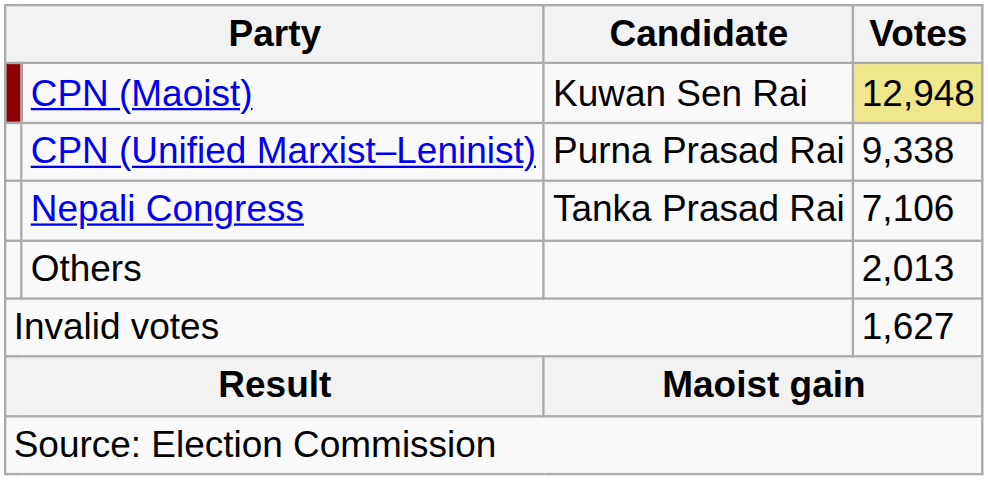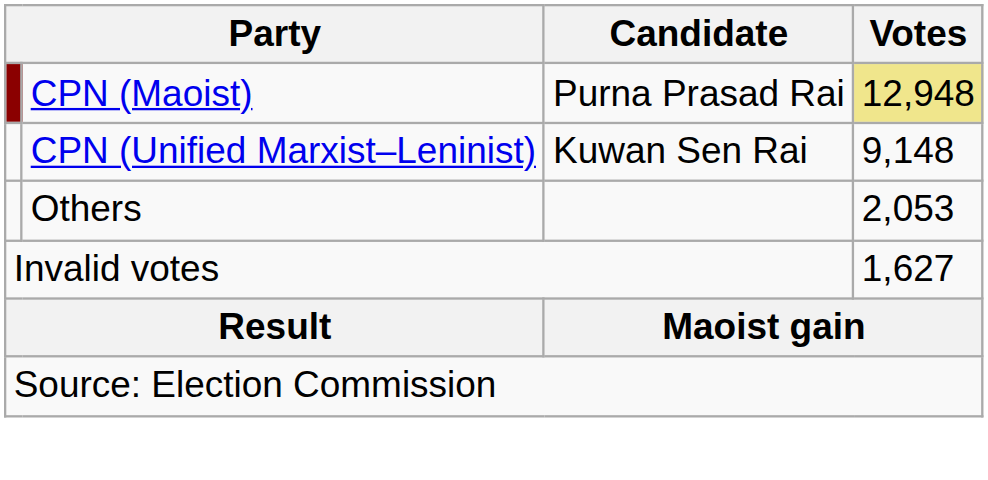(680, 92) Kuwan Sen Rai -> (699, 92) Purna Prasad Rai
(699, 151) Purna Prasad Rai -> (680, 151) Kuwan Sen Rai
(908, 151) 9,338 -> (908, 151) 9,148
- row: (167, 209)
(908, 268) 2,013 -> (908, 209) 2,053
